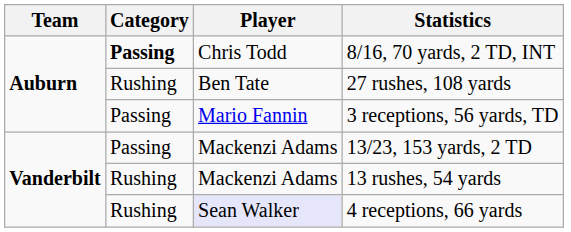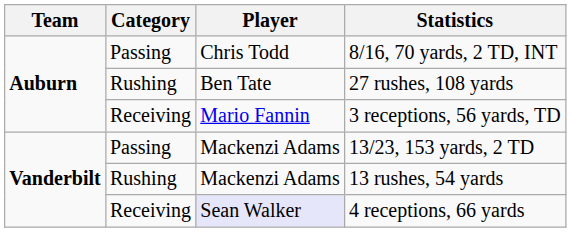(142, 52) bold -> (141, 52) normal
(141, 115) Passing -> (151, 115) Receiving
(143, 210) Rushing -> (151, 210) Receiving
